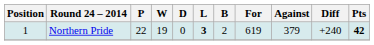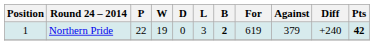(204, 30) bold -> (204, 30) normal
(225, 30) normal -> (225, 30) bold
